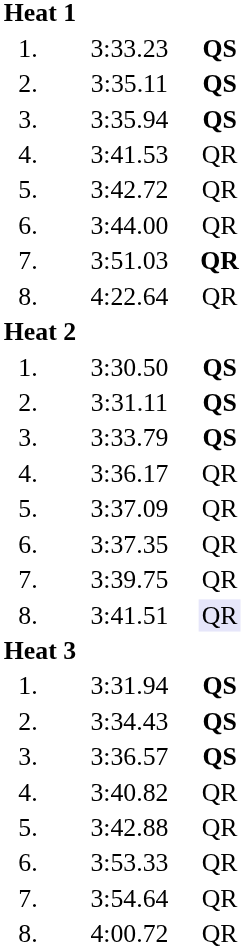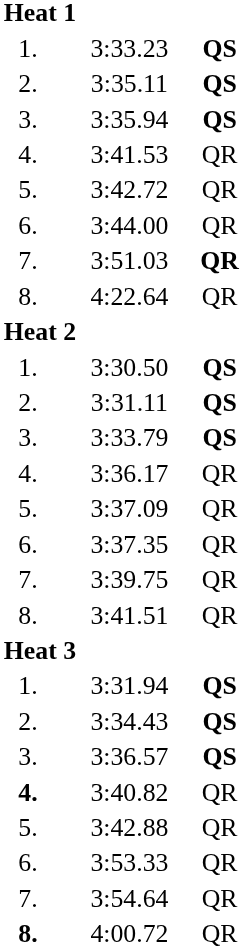(220, 615) lavender background -> (220, 615) no background
(28, 792) normal -> (28, 792) bold
(28, 933) normal -> (28, 933) bold
